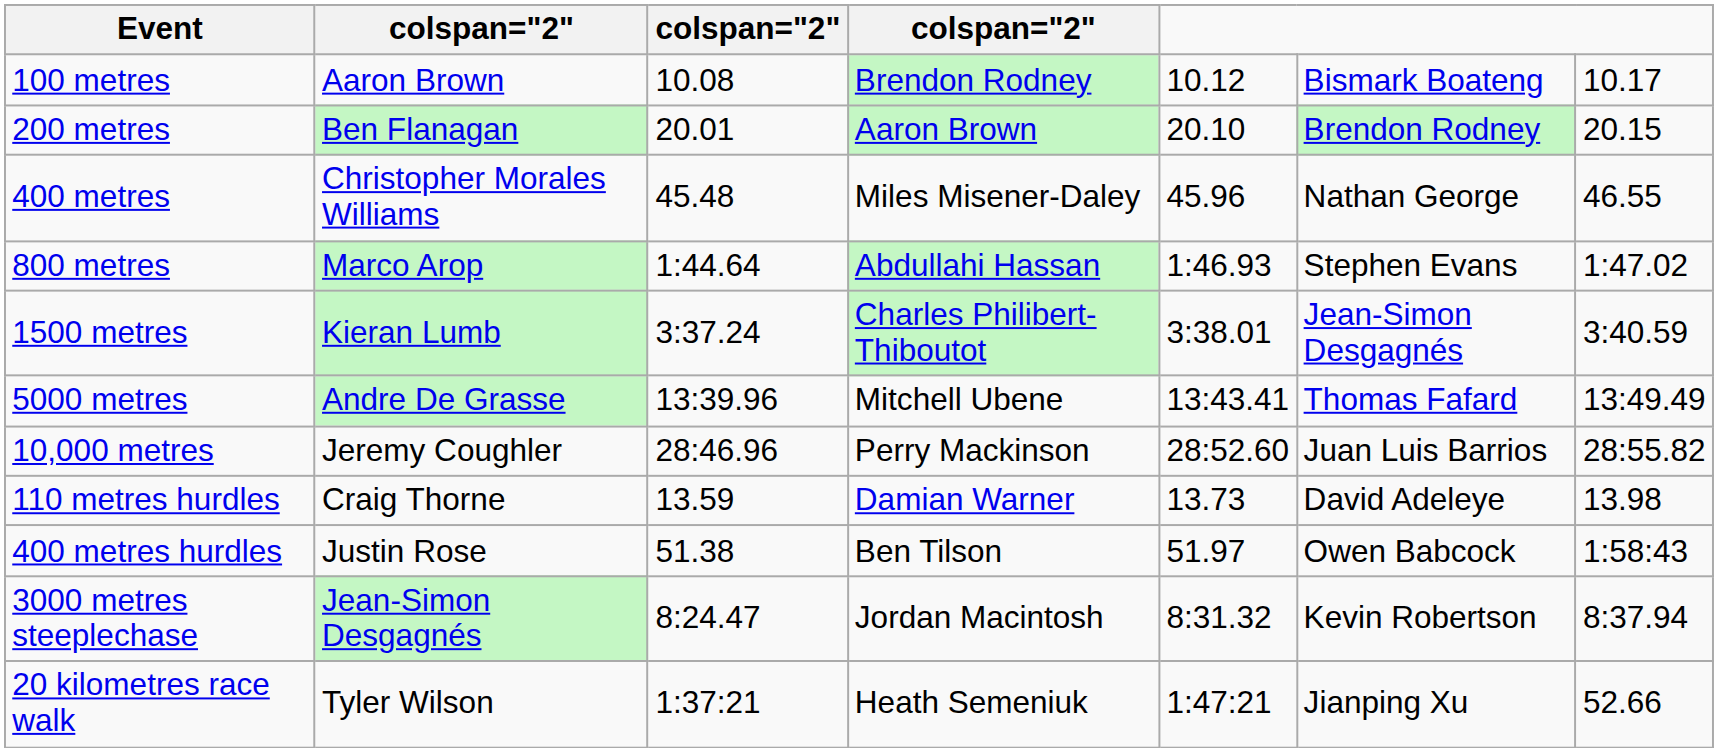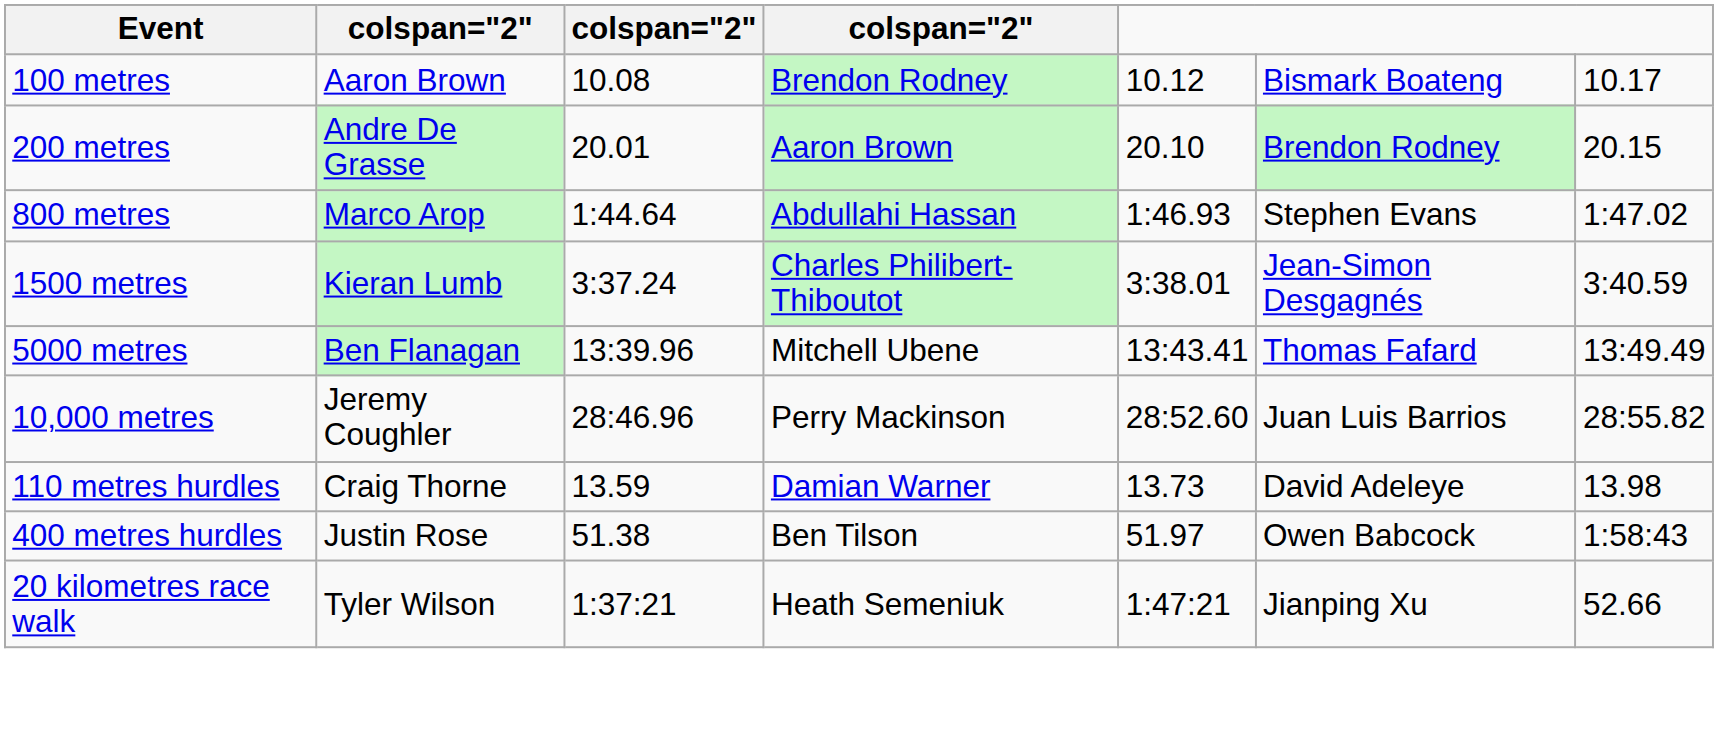(420, 129) Ben Flanagan -> (390, 147) Andre De Grasse
- row: (91, 197)
(444, 400) Andre De Grasse -> (422, 350) Ben Flanagan
- row: (105, 618)
